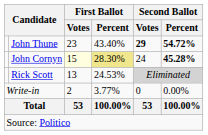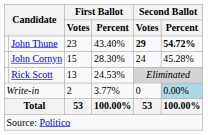(72, 59) lightyellow background -> (72, 59) no background
(109, 59) khaki background -> (109, 59) no background
(179, 59) bold -> (179, 59) normal
(176, 91) no background -> (176, 91) lightblue background
